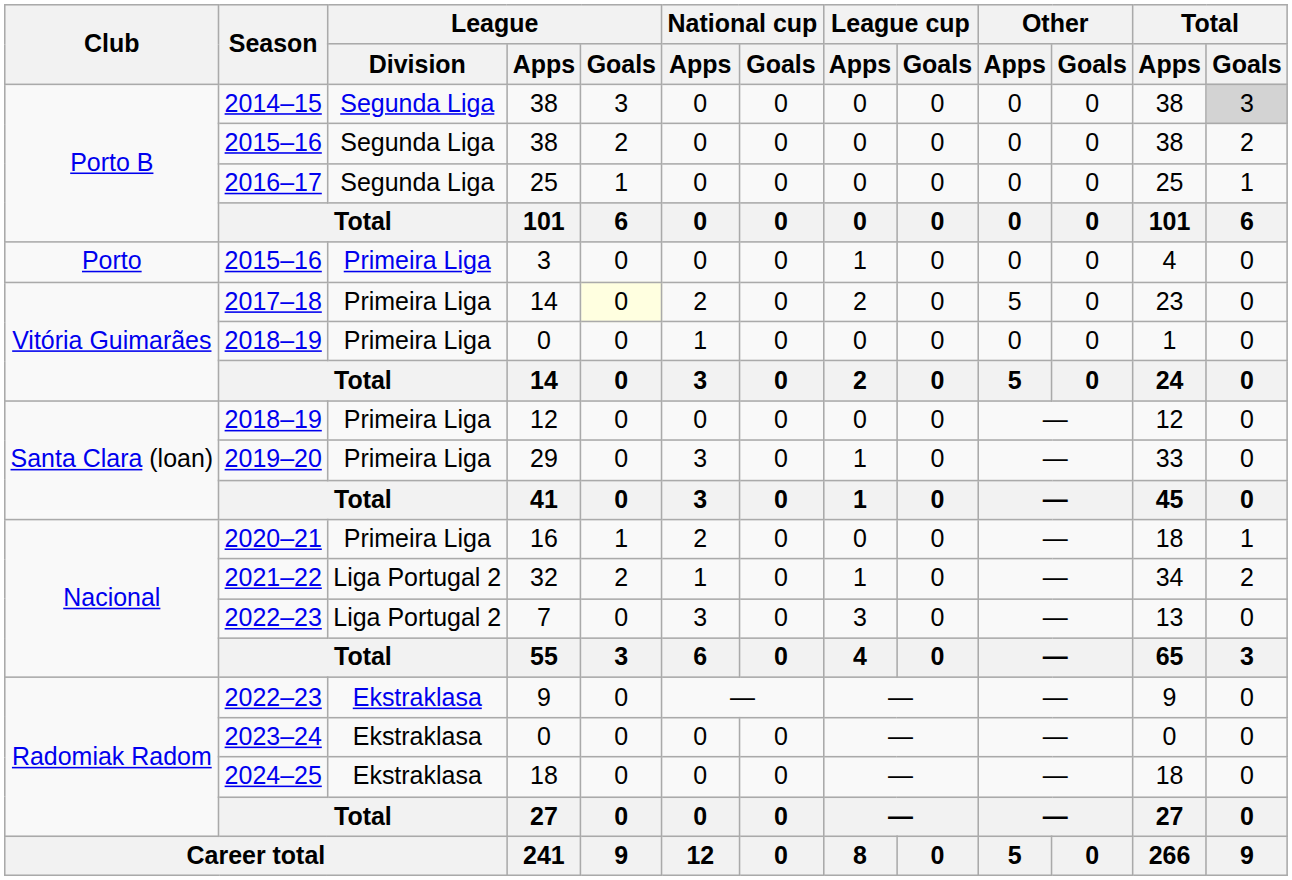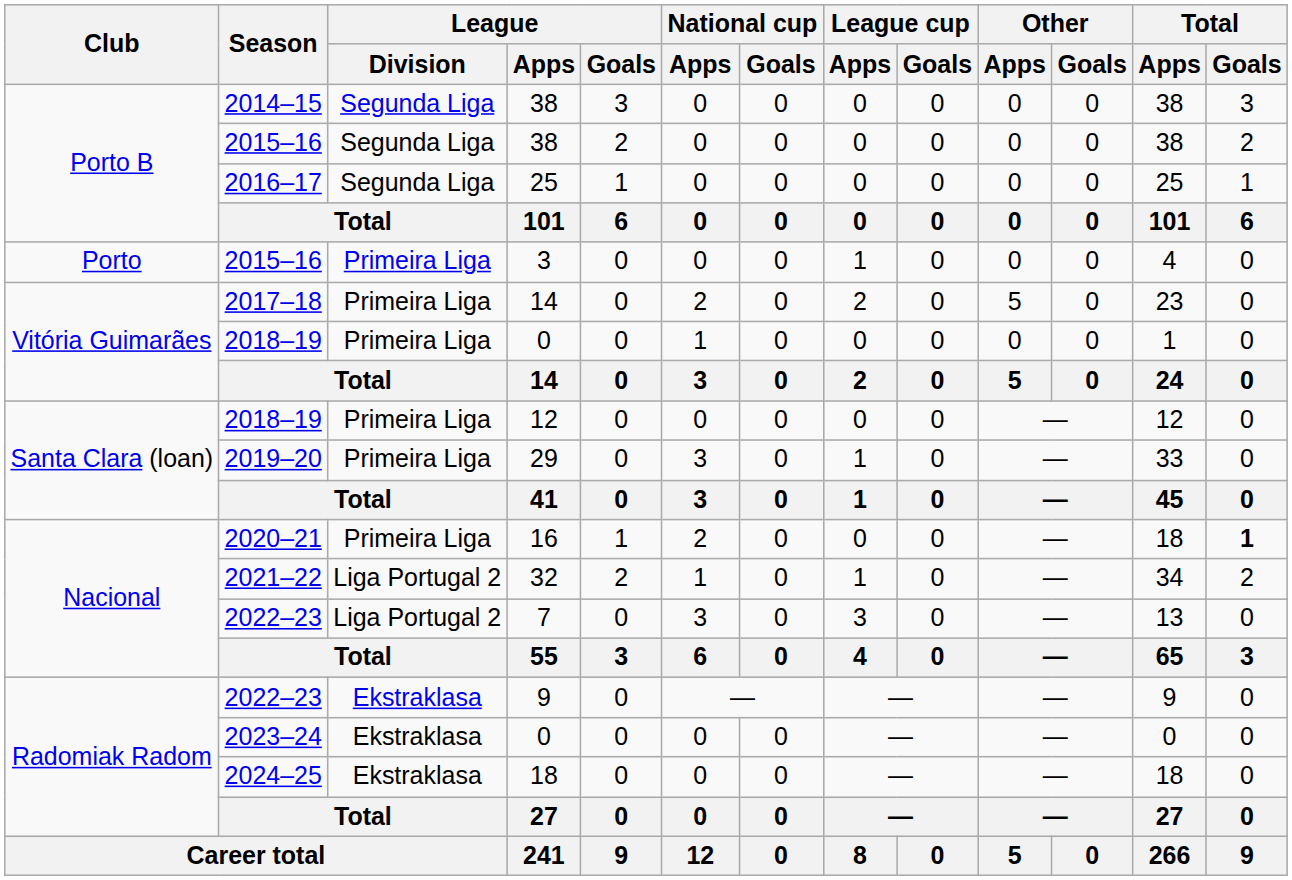(1247, 103) lightgrey background -> (1247, 103) no background
(621, 301) lightyellow background -> (621, 301) no background
(1247, 538) normal -> (1247, 538) bold
